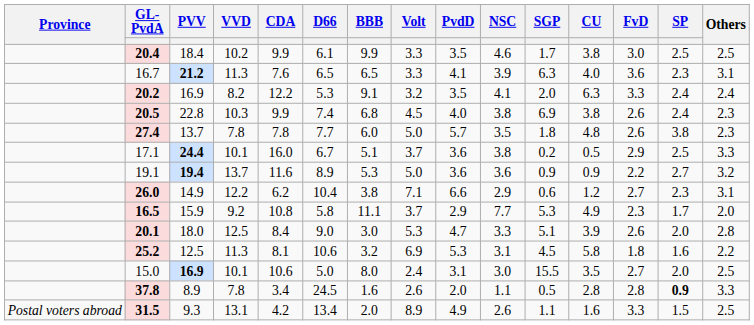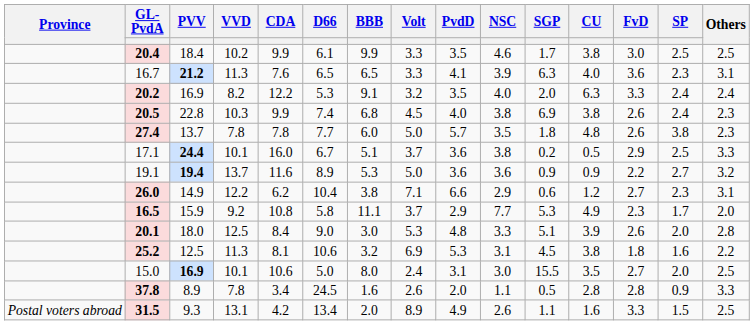(503, 94) 4.1 -> (503, 94) 4.0
(458, 232) 4.7 -> (458, 232) 4.8
(591, 251) 5.8 -> (591, 251) 3.8
(680, 291) bold -> (680, 291) normal
